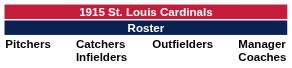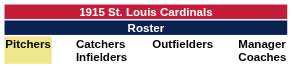(28, 44) no background -> (28, 44) khaki background
